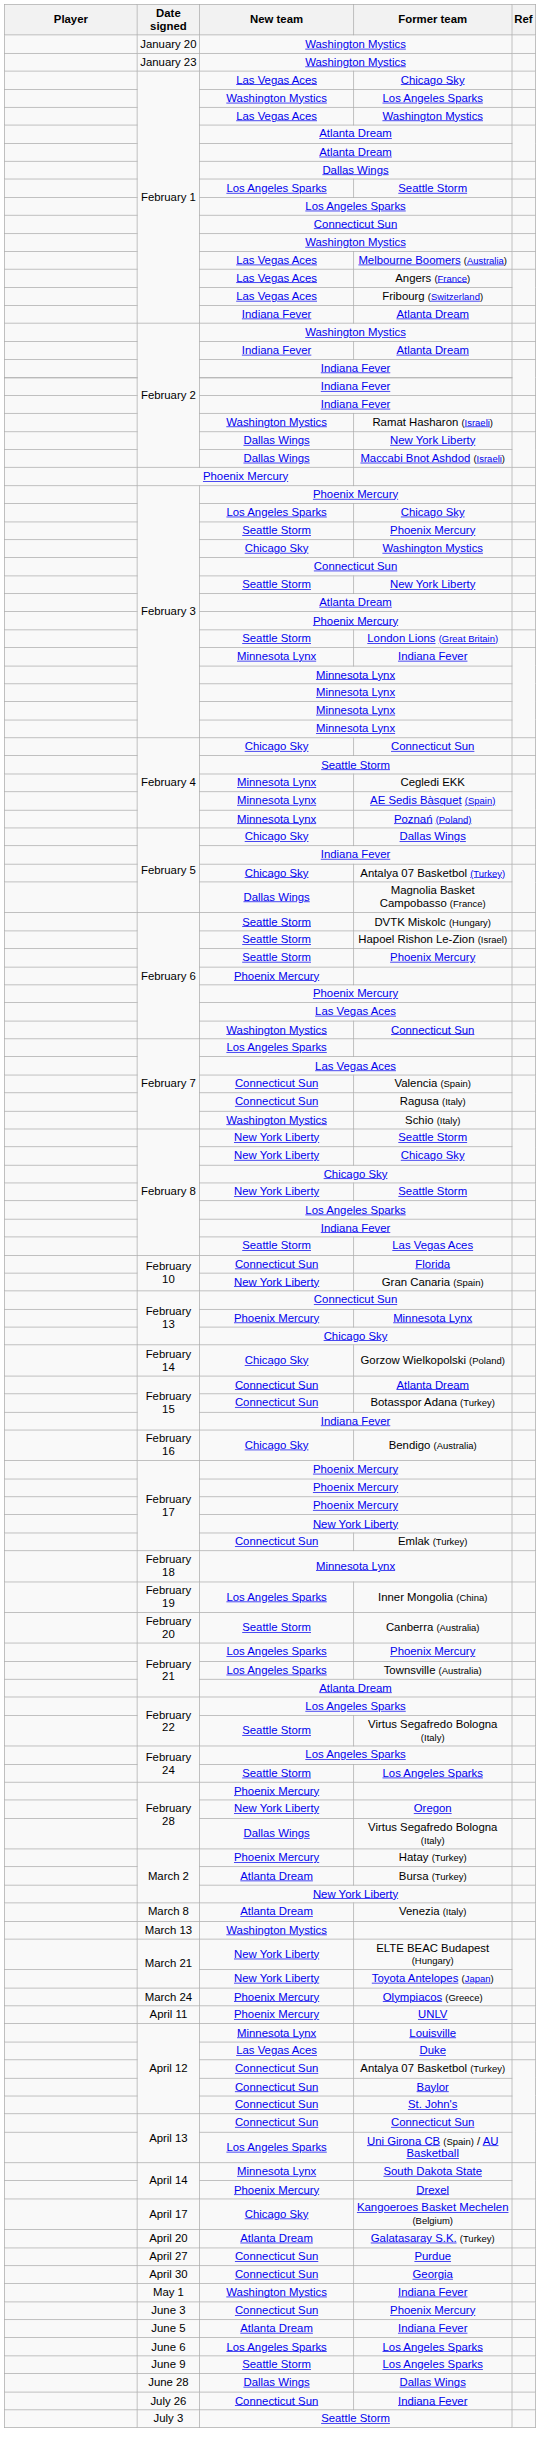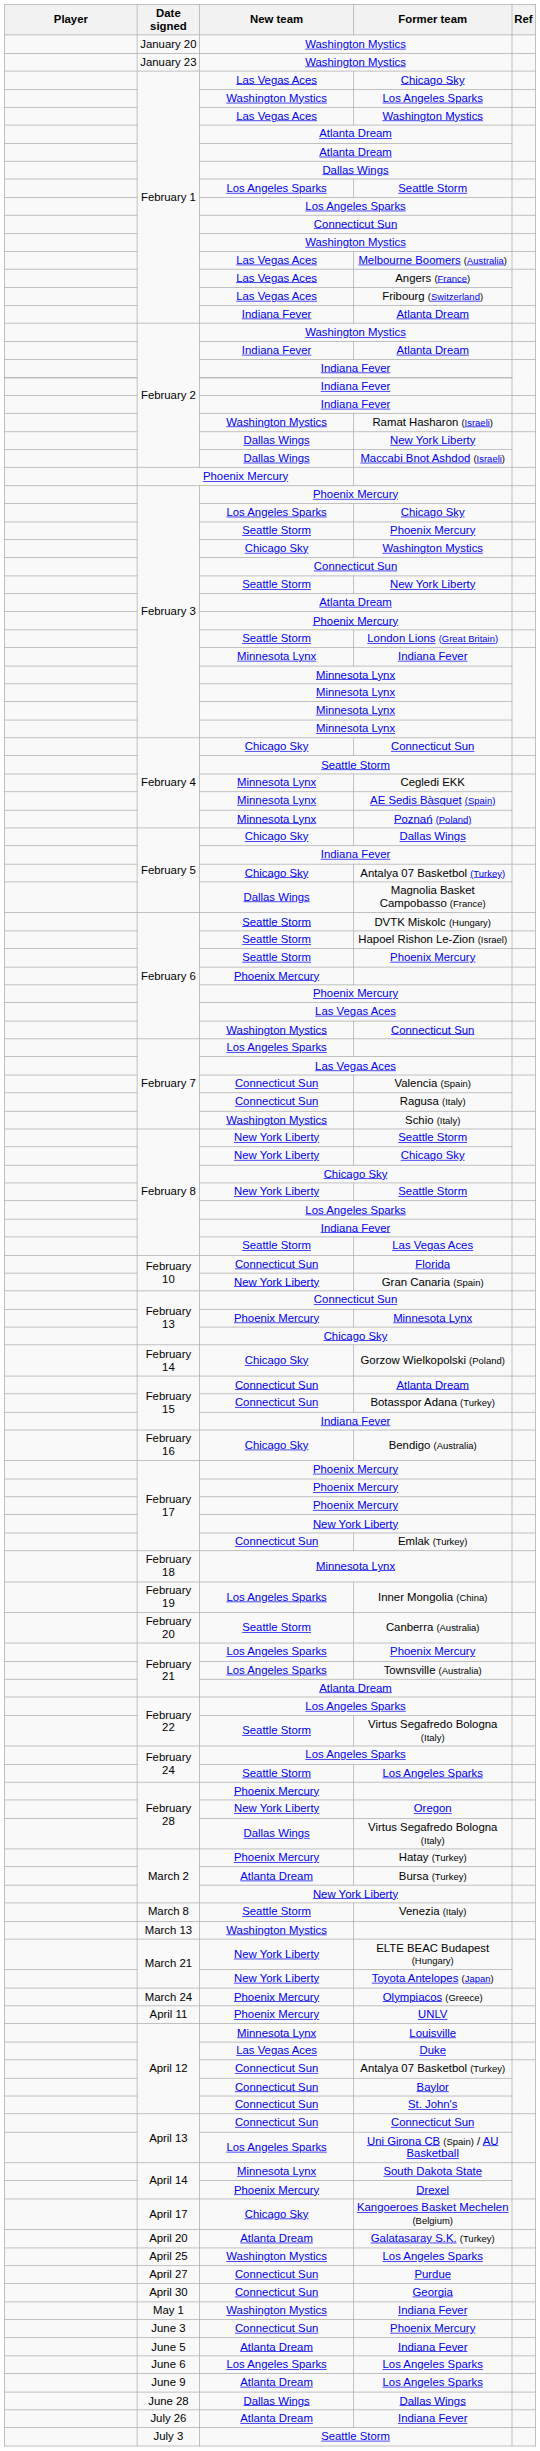(277, 1912) Atlanta Dream -> (277, 1912) Seattle Storm
+ row: (168, 2256)
(277, 2364) Seattle Storm -> (277, 2382) Atlanta Dream
(277, 2400) Connecticut Sun -> (277, 2418) Atlanta Dream
